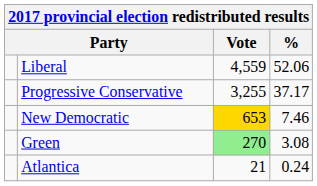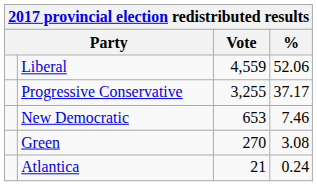(254, 117) gold background -> (254, 117) no background
(254, 142) lightgreen background -> (254, 142) no background
